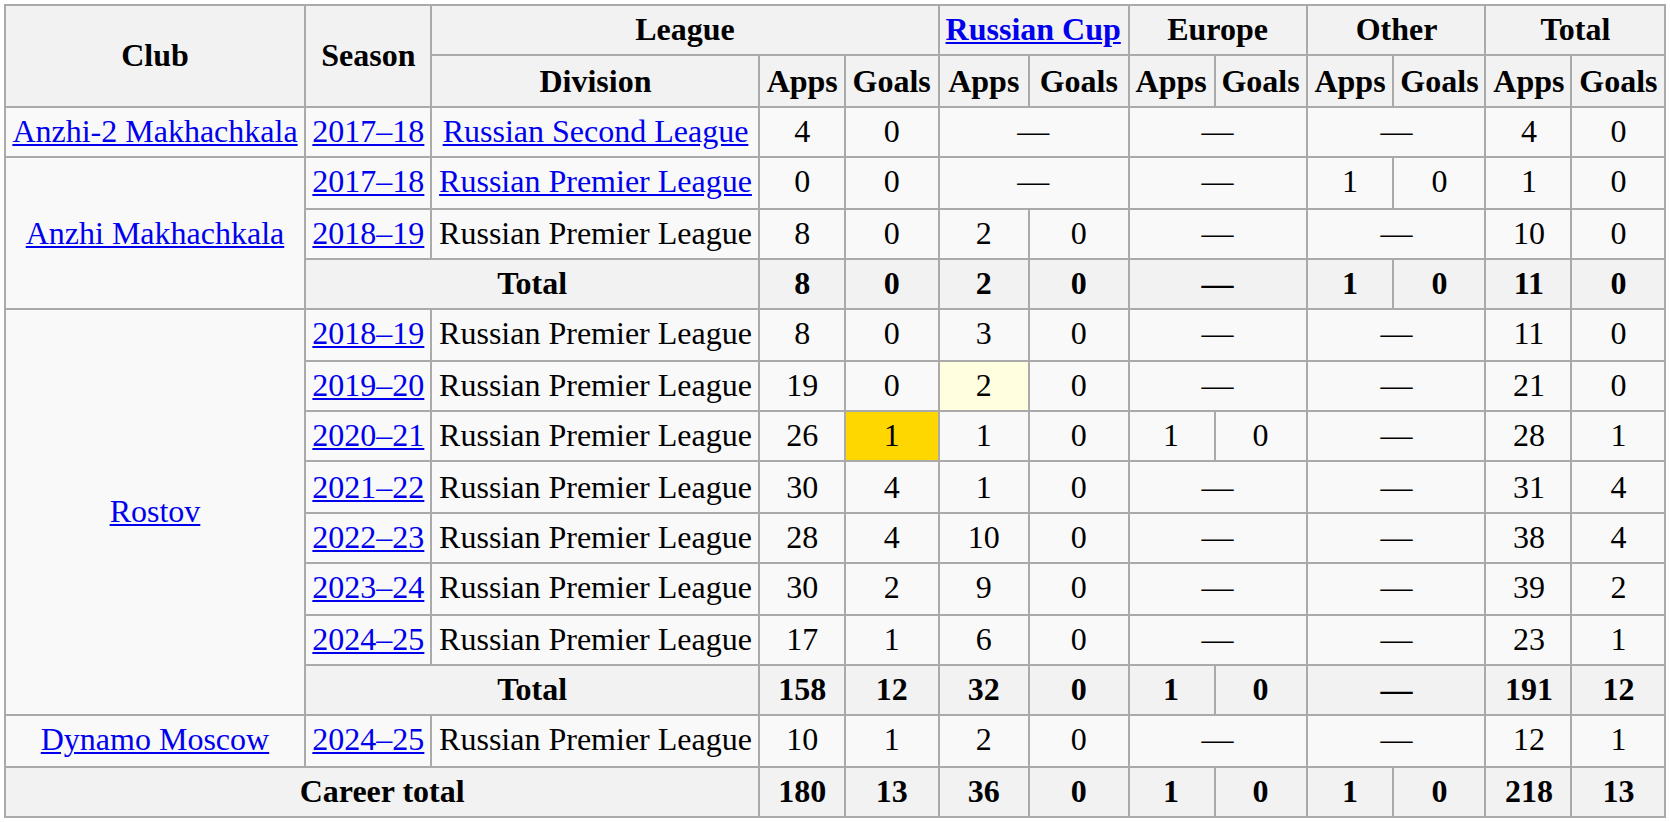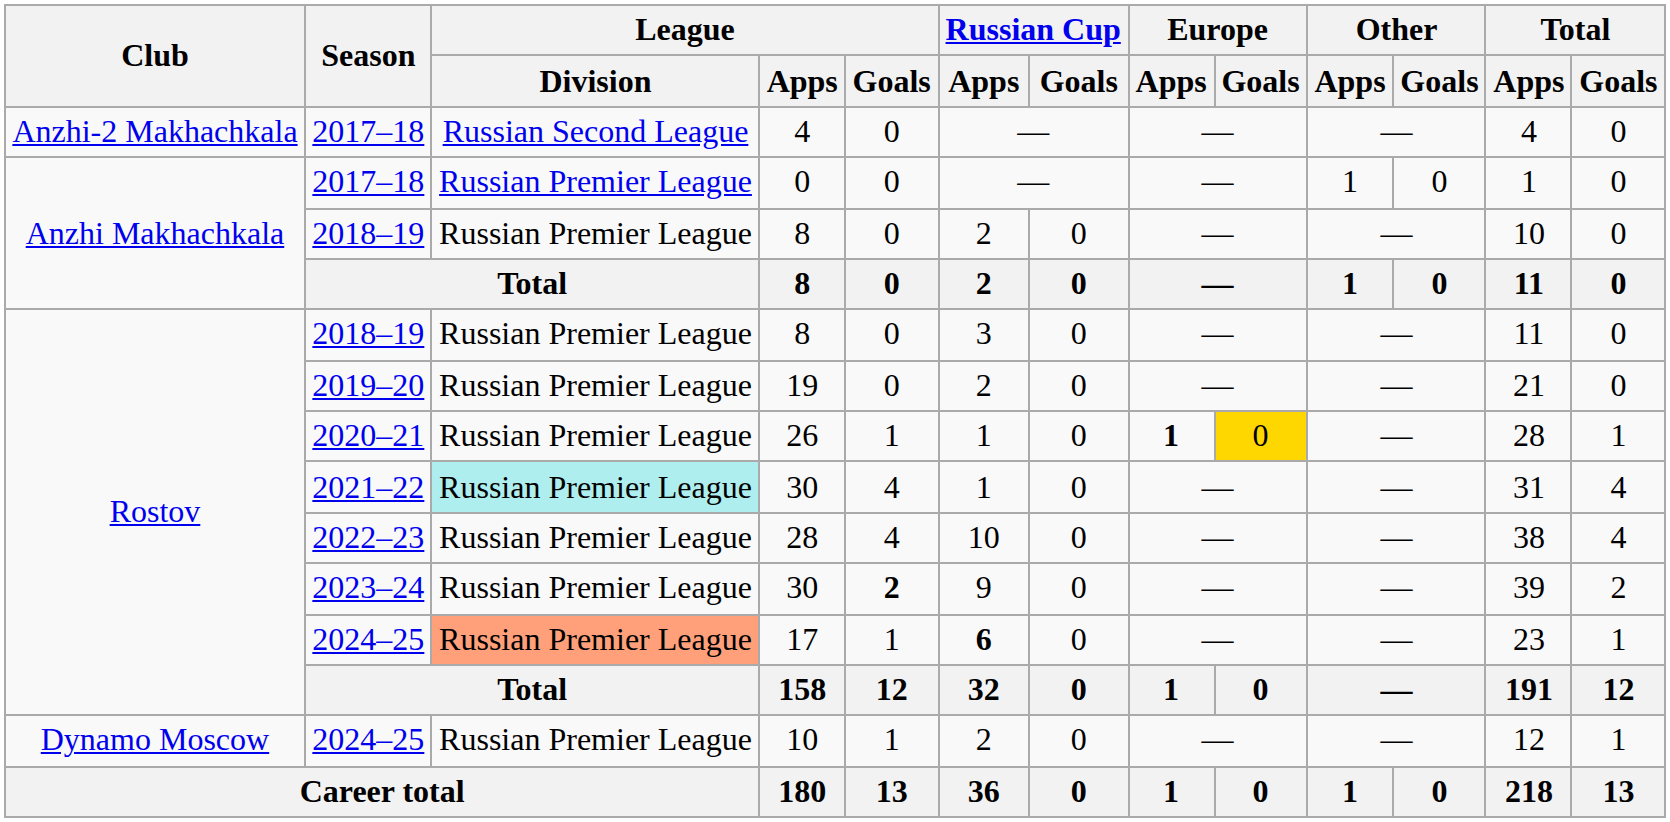(984, 385) lightyellow background -> (984, 385) no background
(892, 435) gold background -> (892, 435) no background
(1171, 435) normal -> (1171, 435) bold
(1261, 435) no background -> (1261, 435) gold background
(596, 486) no background -> (596, 486) paleturquoise background
(892, 588) normal -> (892, 588) bold
(596, 638) no background -> (596, 638) lightsalmon background
(984, 638) normal -> (984, 638) bold
